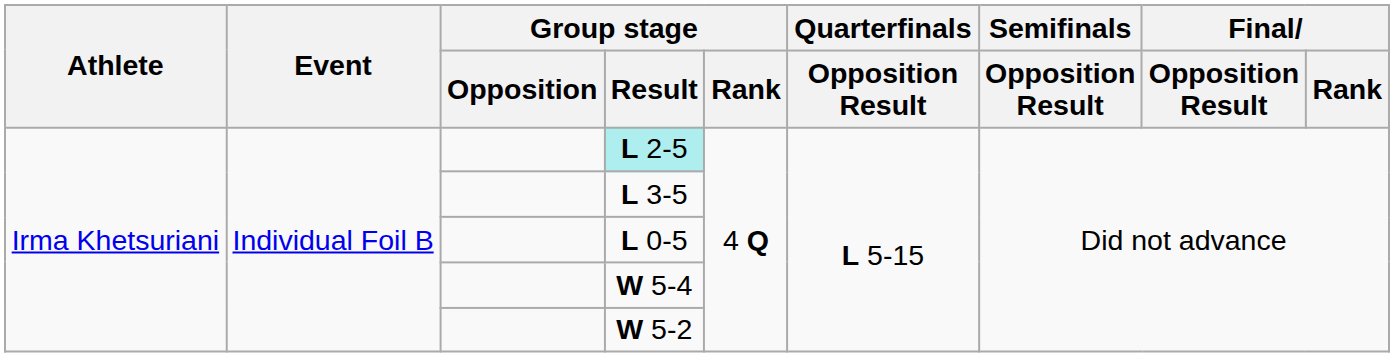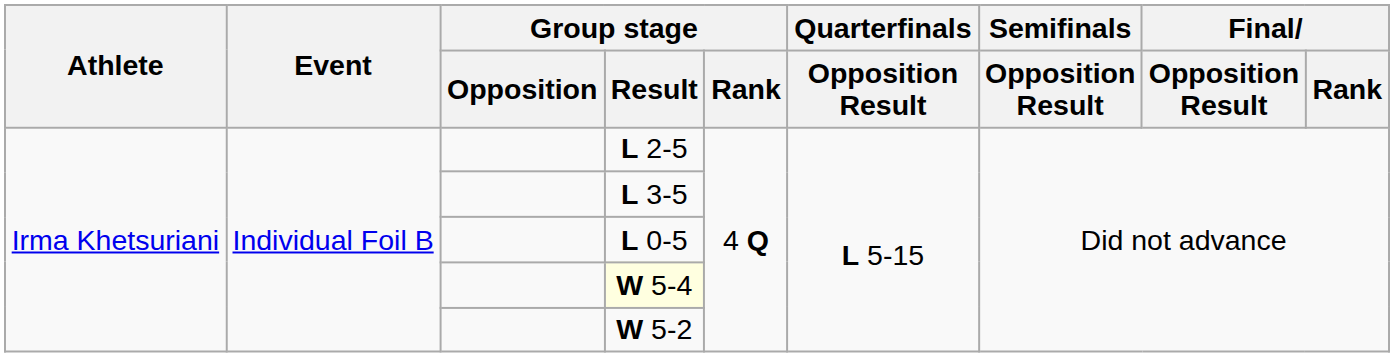(654, 150) paleturquoise background -> (654, 150) no background
(654, 285) no background -> (654, 285) lightyellow background
